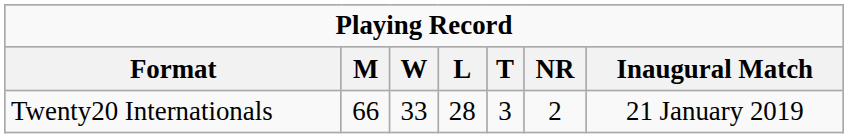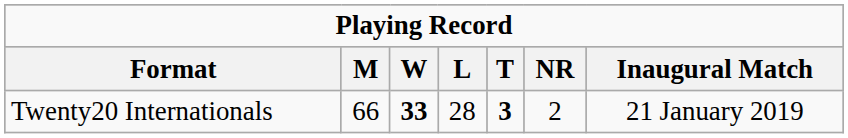(414, 111) normal -> (414, 111) bold
(505, 111) normal -> (505, 111) bold
